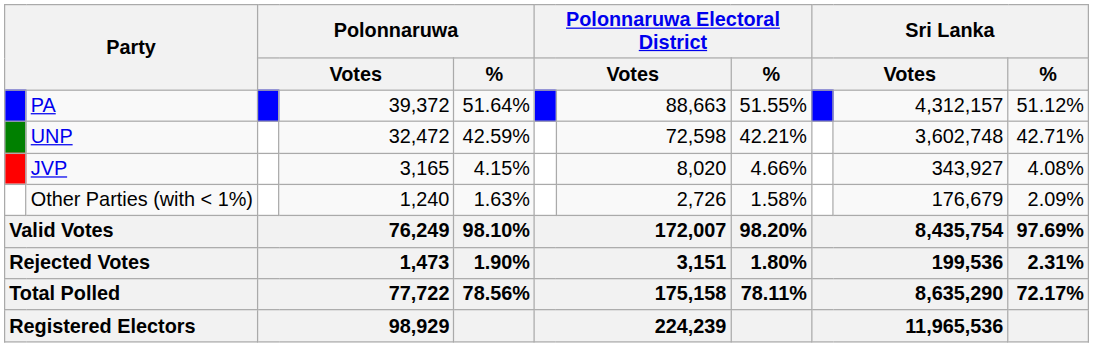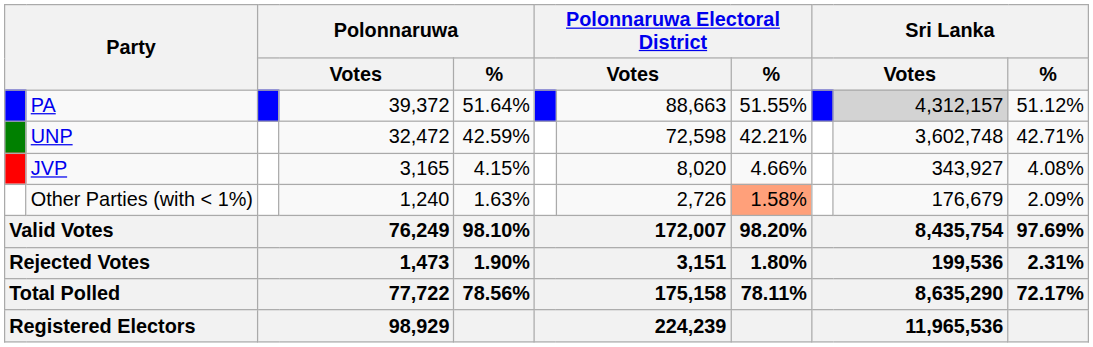(959, 105) no background -> (959, 105) lightgrey background
(779, 199) no background -> (779, 199) lightsalmon background
